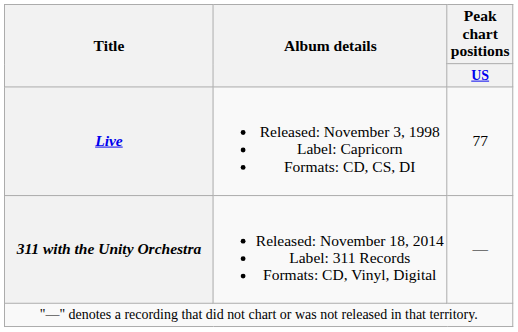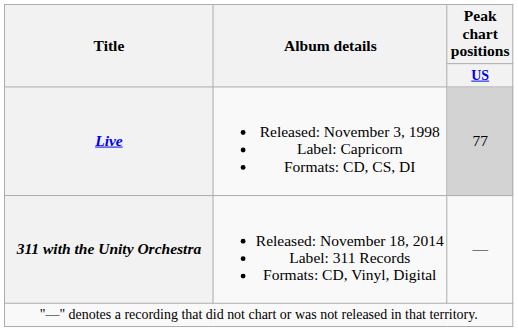(480, 141) no background -> (480, 141) lightgrey background
